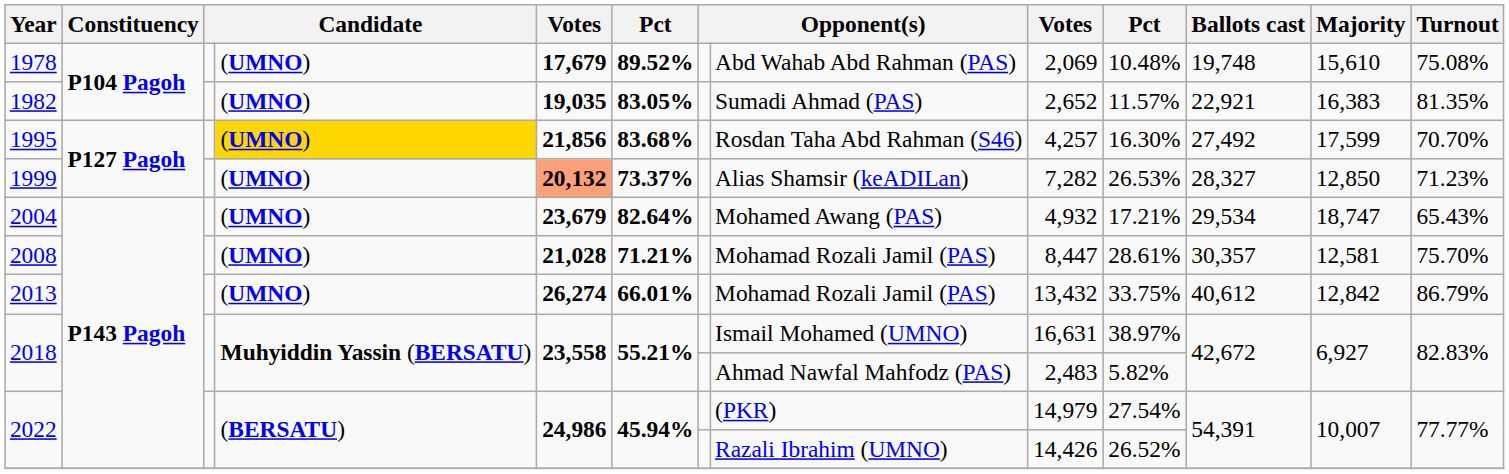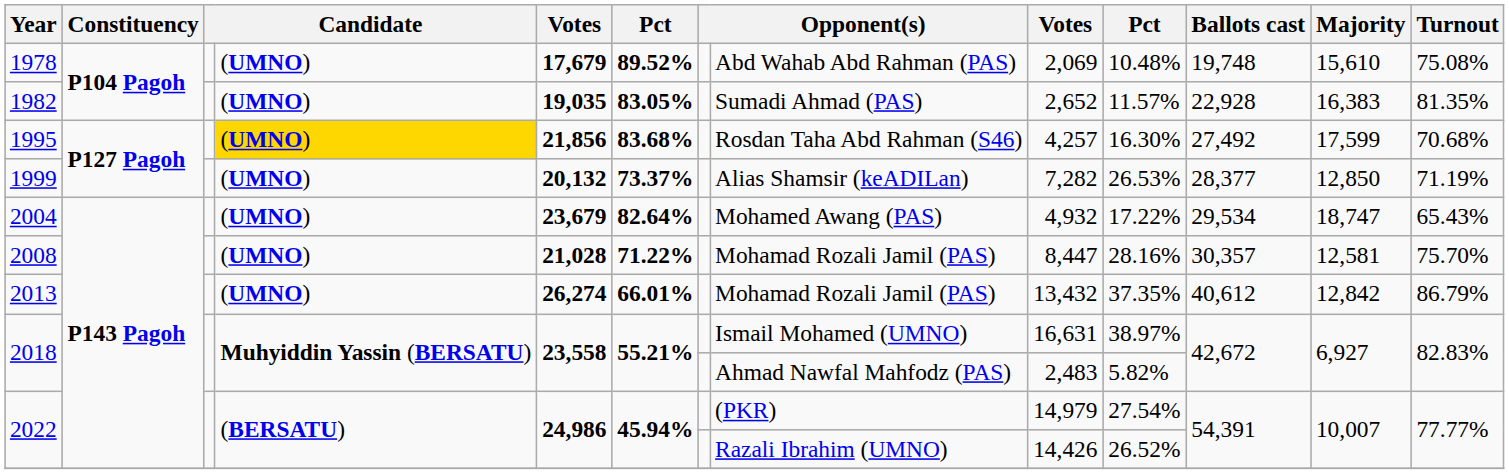(1224, 100) 22,921 -> (1224, 100) 22,928
(1452, 139) 70.70% -> (1452, 139) 70.68%
(574, 178) lightsalmon background -> (574, 178) no background
(1224, 178) 28,327 -> (1224, 178) 28,377
(1452, 178) 71.23% -> (1452, 178) 71.19%
(1144, 216) 17.21% -> (1144, 216) 17.22%
(655, 255) 71.21% -> (655, 255) 71.22%
(1144, 255) 28.61% -> (1144, 255) 28.16%
(1144, 293) 33.75% -> (1144, 293) 37.35%
